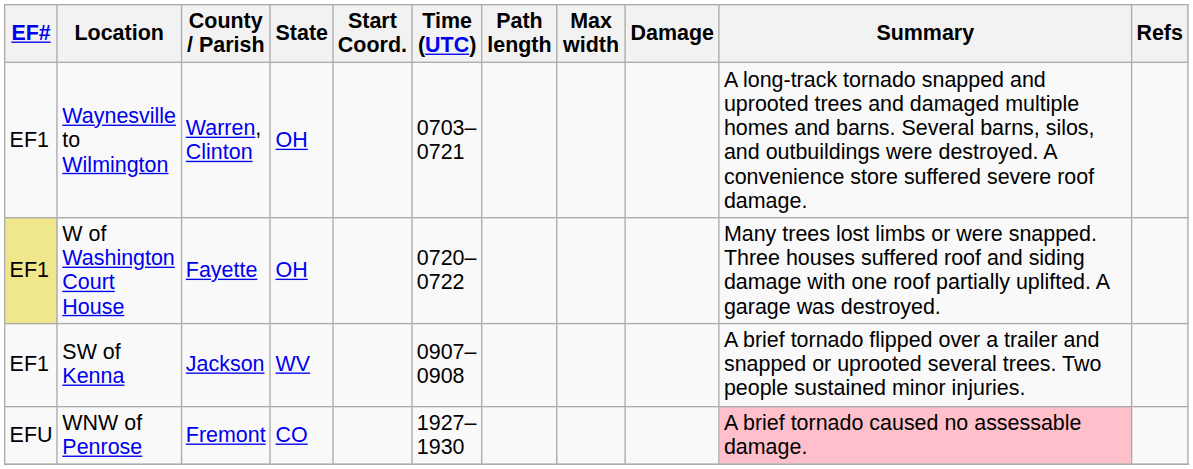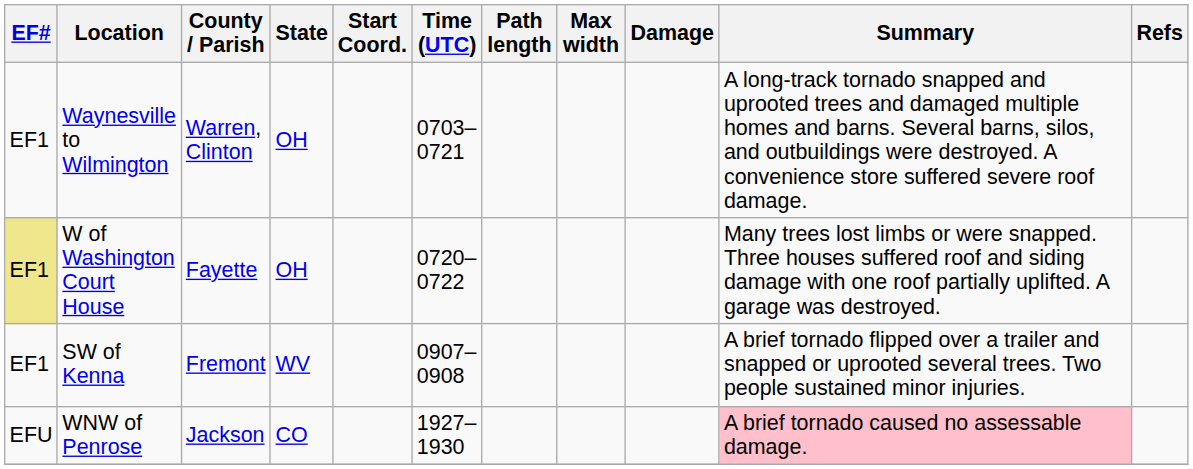(225, 364) Jackson -> (226, 364) Fremont
(226, 434) Fremont -> (225, 434) Jackson
